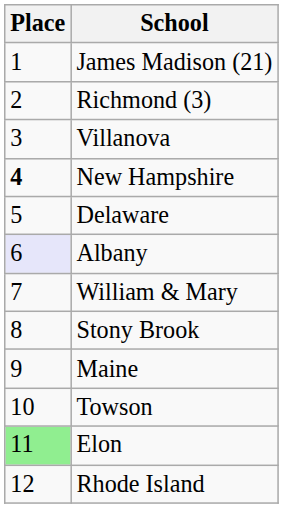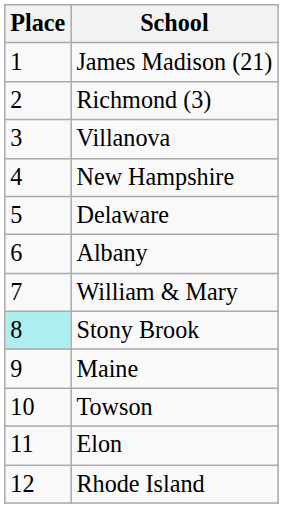(16, 176) bold -> (16, 176) normal
(16, 253) lavender background -> (16, 253) no background
(16, 330) no background -> (16, 330) paleturquoise background
(22, 445) lightgreen background -> (22, 445) no background
